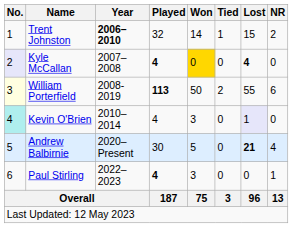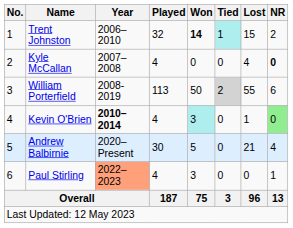(112, 35) bold -> (112, 35) normal
(196, 35) normal -> (196, 35) bold
(220, 35) no background -> (220, 35) paleturquoise background
(10, 63) lavender background -> (10, 63) no background
(155, 63) bold -> (155, 63) normal
(193, 63) gold background -> (193, 63) no background
(246, 63) bold -> (246, 63) normal
(273, 63) normal -> (273, 63) bold
(10, 91) lightyellow background -> (10, 91) no background
(160, 91) bold -> (160, 91) normal
(220, 91) no background -> (220, 91) lightgrey background
(10, 119) paleturquoise background -> (10, 119) no background
(112, 119) normal -> (112, 119) bold
(193, 119) no background -> (193, 119) paleturquoise background
(246, 119) lavender background -> (246, 119) no background
(273, 119) no background -> (273, 119) lightgreen background
(249, 147) bold -> (249, 147) normal
(112, 176) no background -> (112, 176) lightsalmon background
(155, 176) bold -> (155, 176) normal
